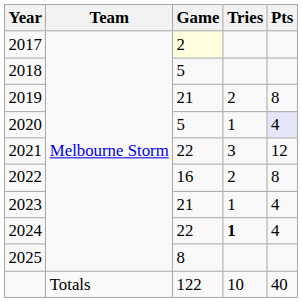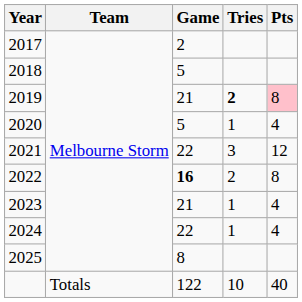(181, 44) lightyellow background -> (181, 44) no background
(231, 97) normal -> (231, 97) bold
(275, 97) no background -> (275, 97) pink background
(275, 124) lavender background -> (275, 124) no background
(185, 177) normal -> (185, 177) bold
(231, 230) bold -> (231, 230) normal
